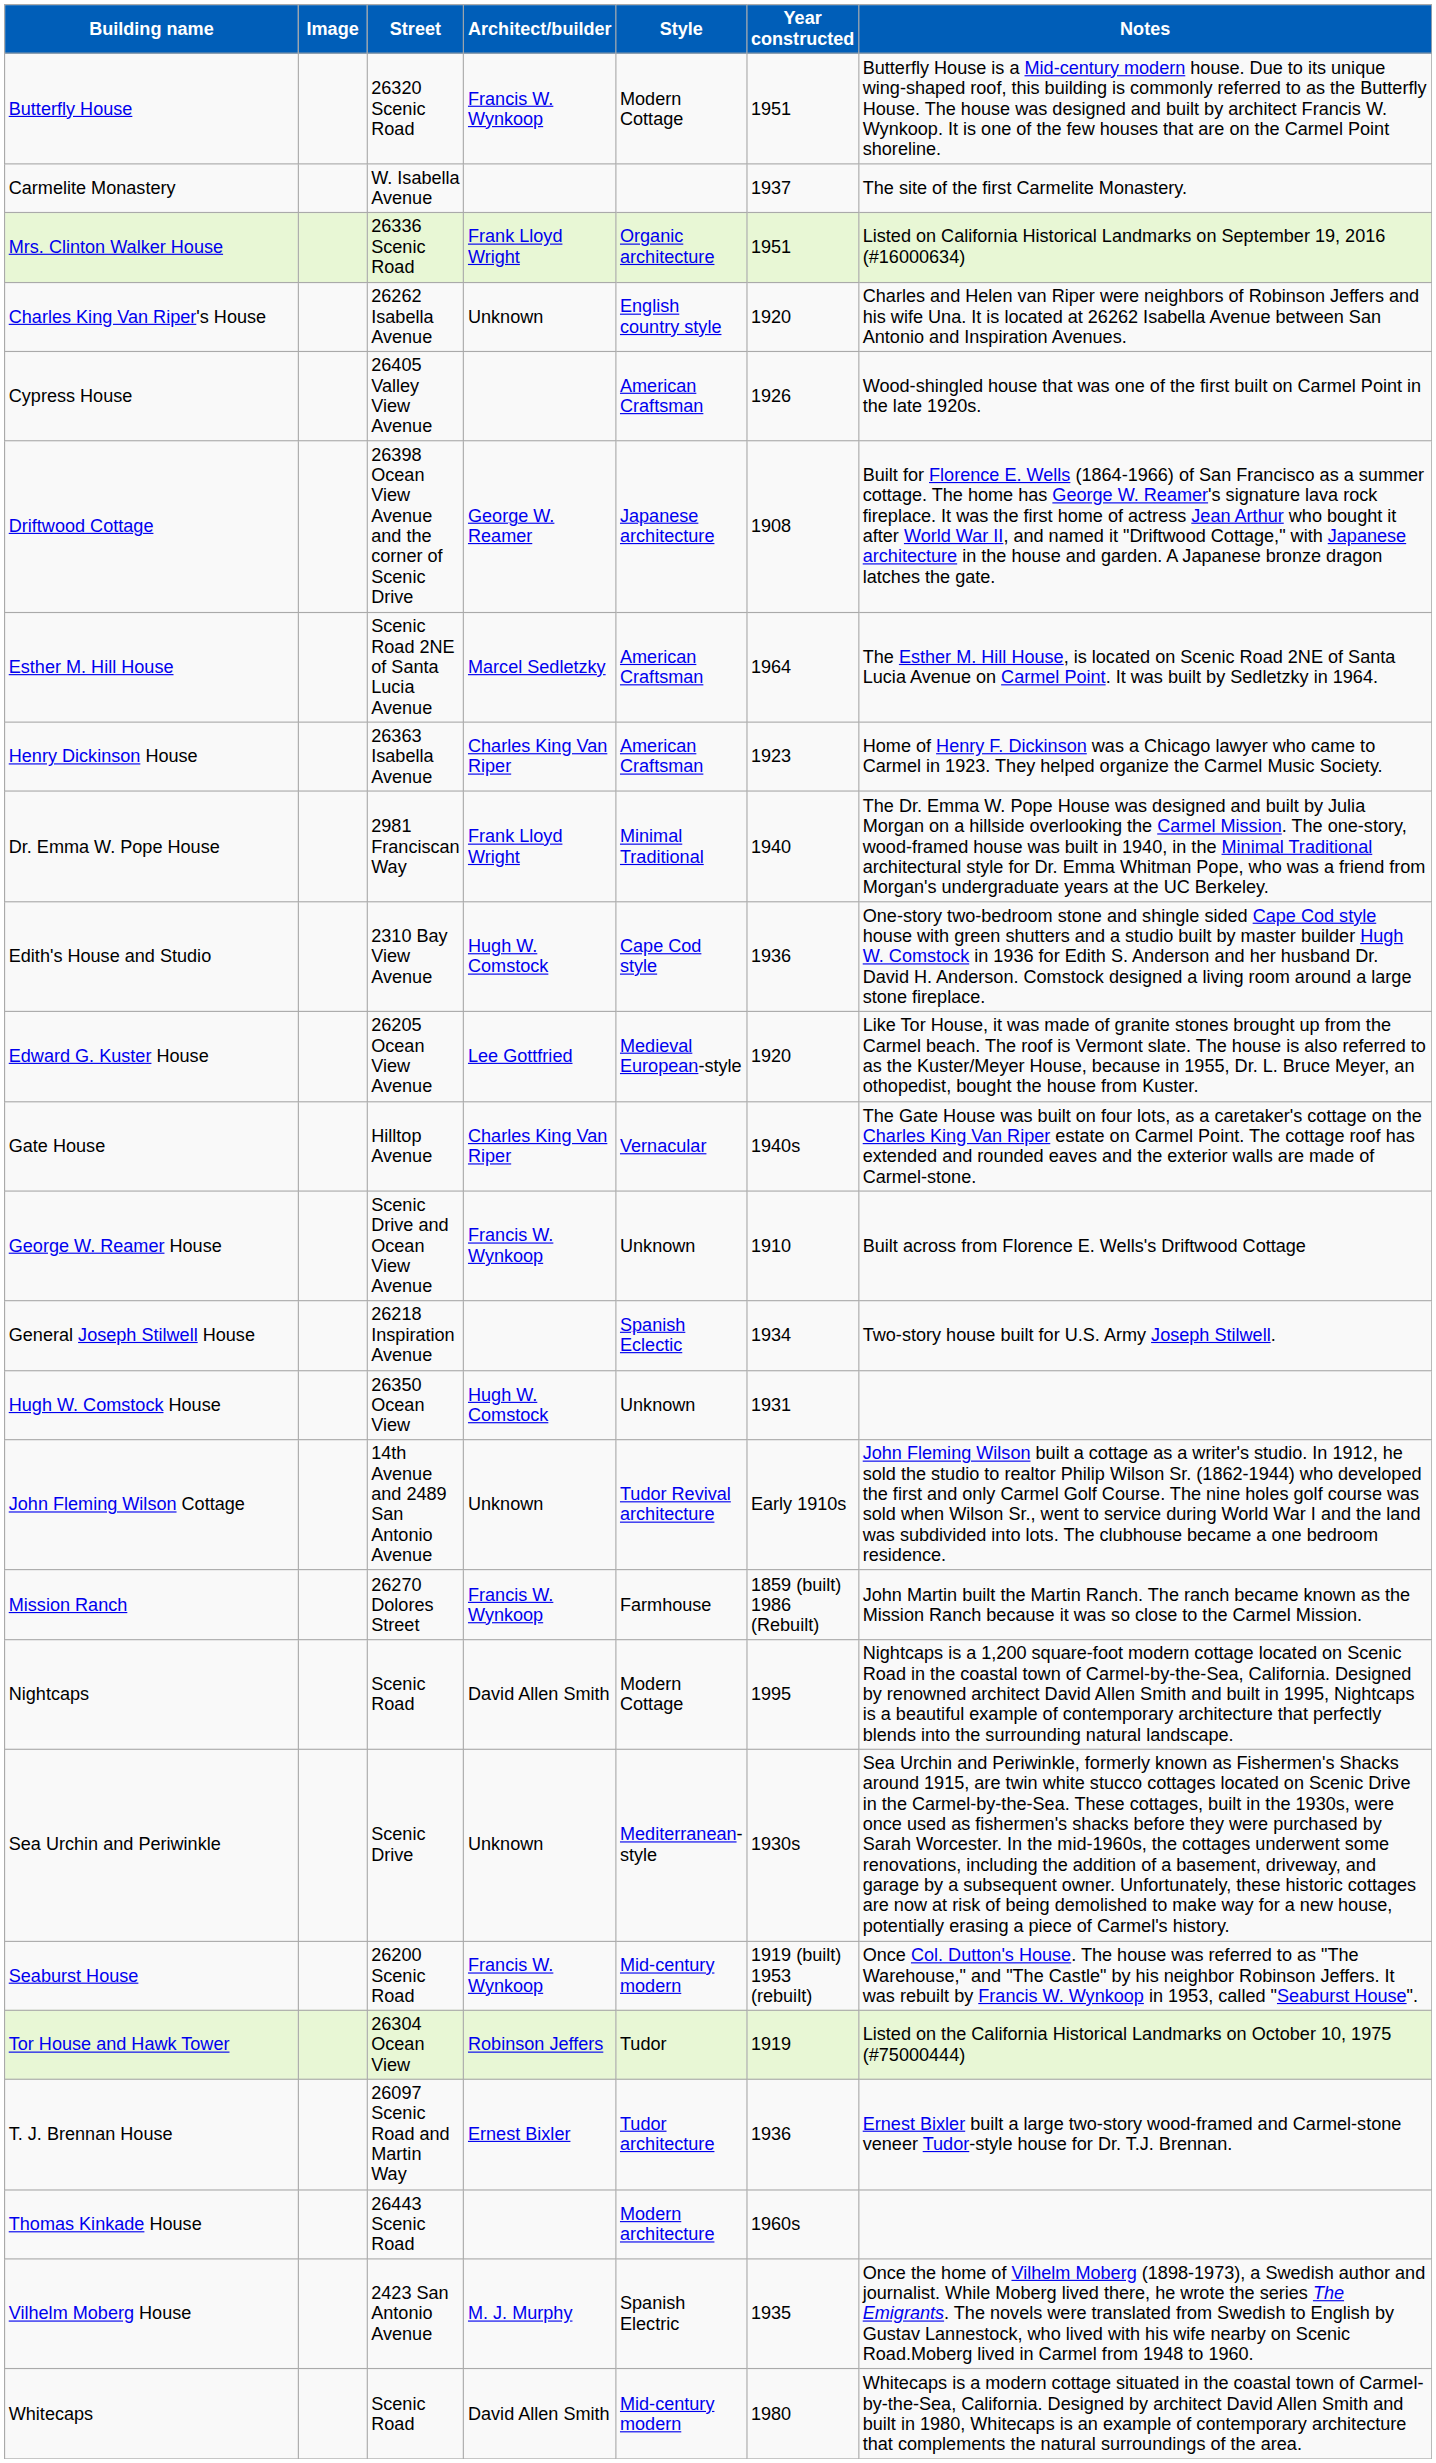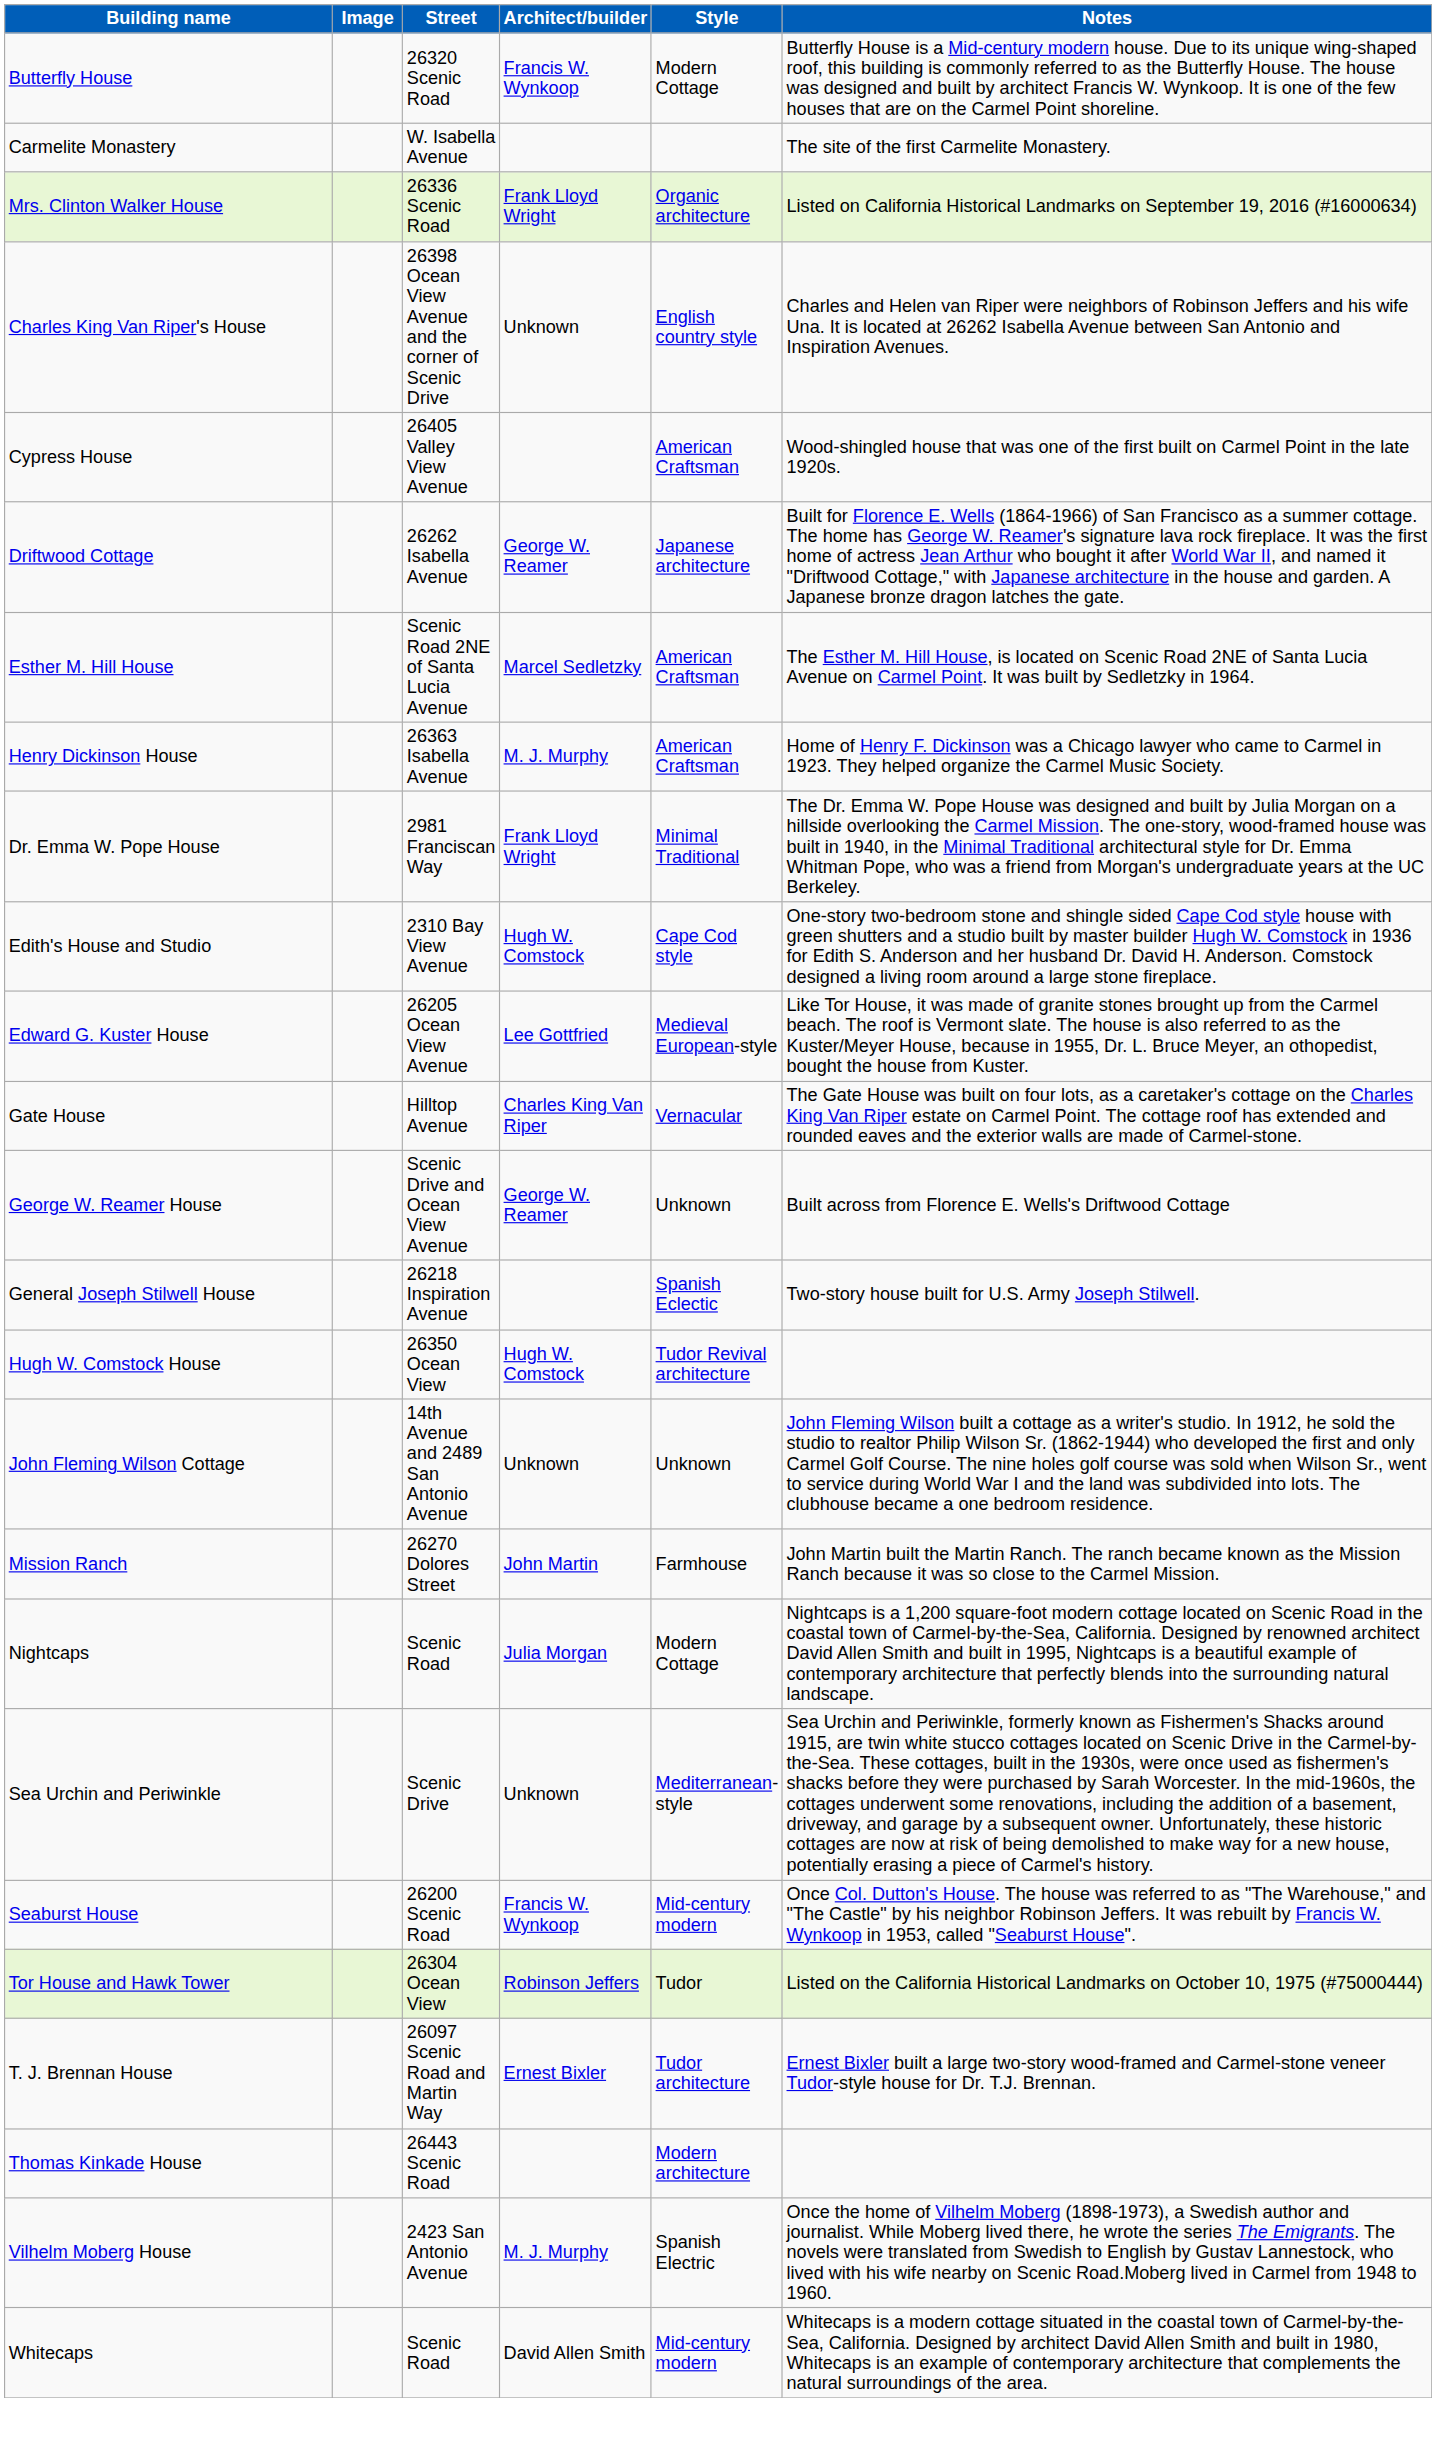- column: (803, 29)
(402, 316) 26262 Isabella Avenue -> (443, 326) 26398 Ocean View Avenue and the corner of Scenic Drive
(407, 526) 26398 Ocean View Avenue and the corner of Scenic Drive -> (438, 556) 26262 Isabella Avenue
(538, 756) Charles King Van Riper -> (556, 756) M. J. Murphy
(511, 1245) Francis W. Wynkoop -> (547, 1205) George W. Reamer
(658, 1404) Unknown -> (711, 1364) Tudor Revival architecture
(675, 1504) Tudor Revival architecture -> (693, 1464) Unknown
(511, 1604) Francis W. Wynkoop -> (551, 1563) John Martin
(539, 1694) David Allen Smith -> (555, 1653) Julia Morgan
